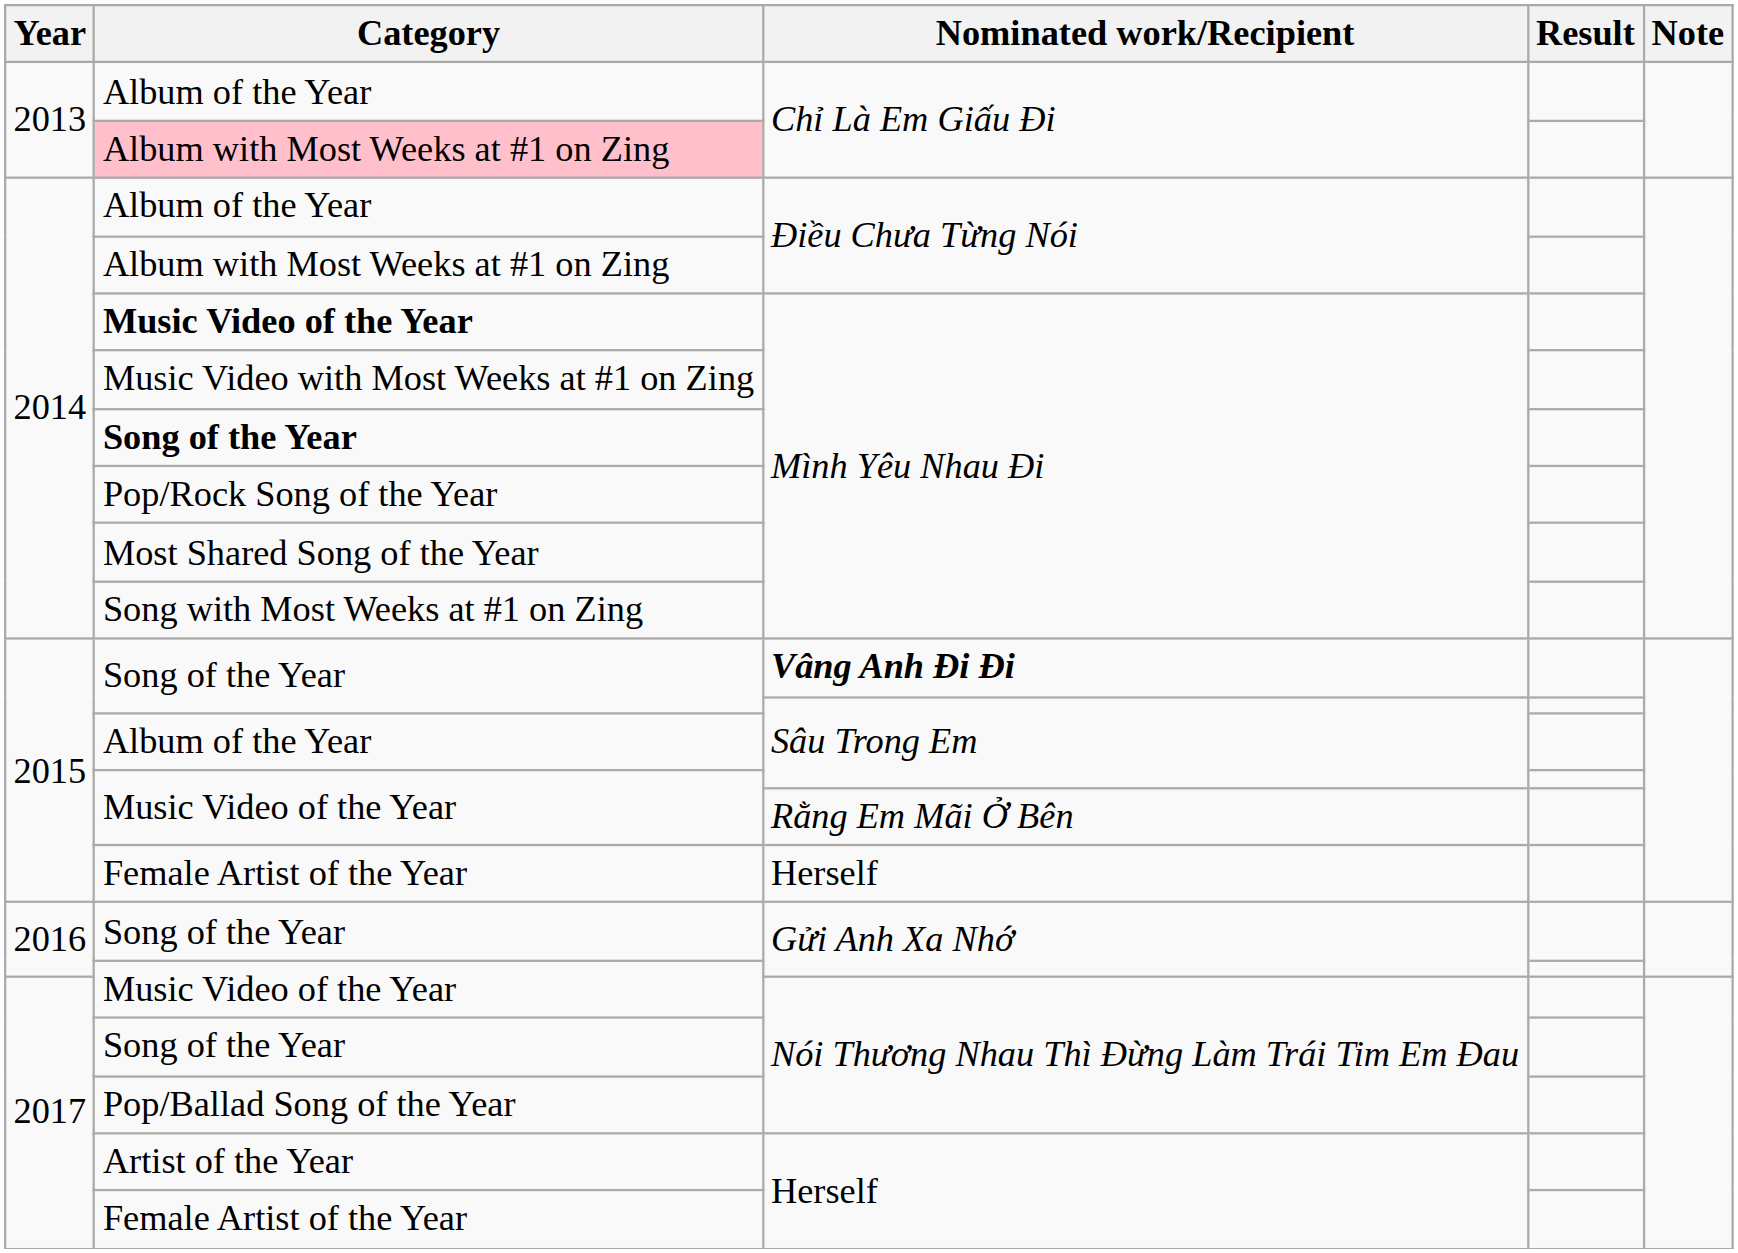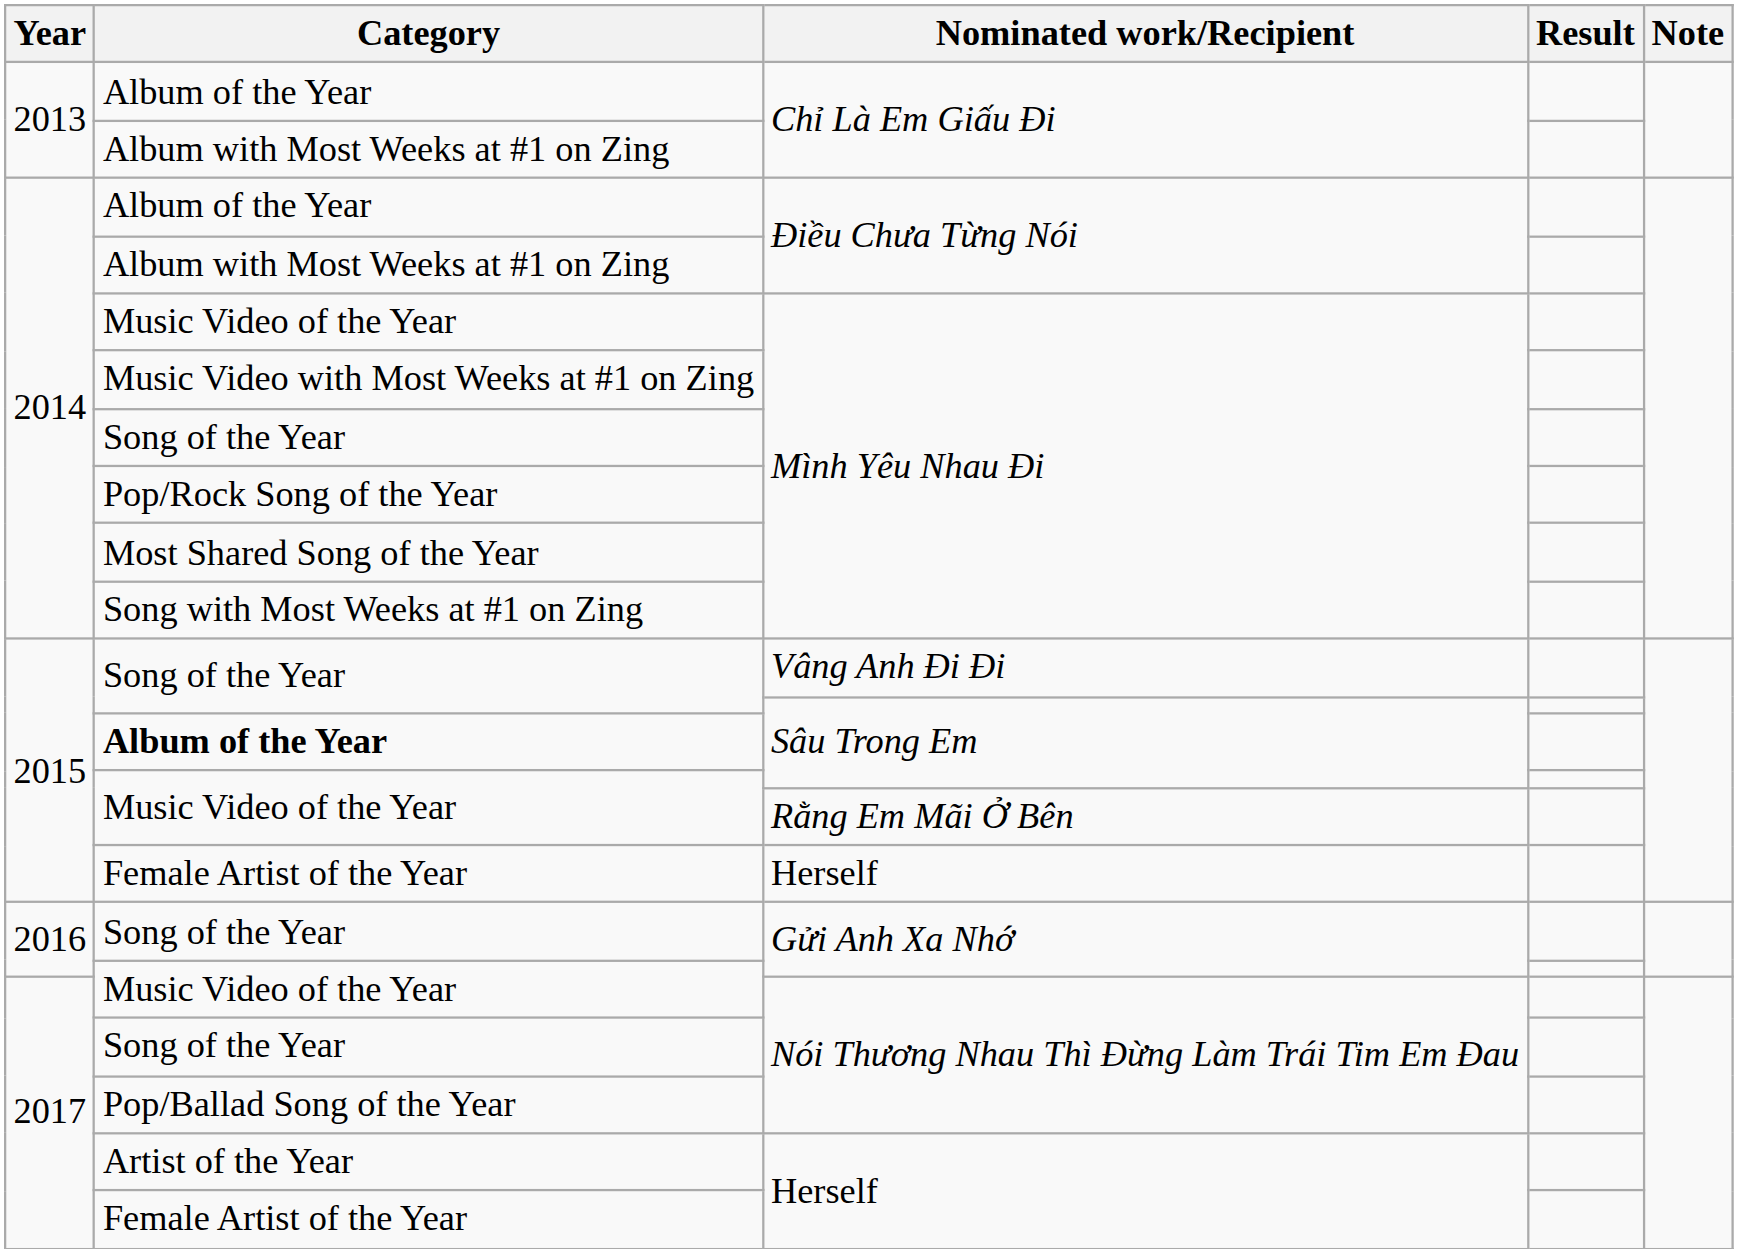(386, 148) pink background -> (386, 148) no background
(288, 321) bold -> (280, 321) normal
(230, 436) bold -> (224, 436) normal
(893, 666) bold -> (888, 666) normal
(237, 741) normal -> (245, 741) bold
